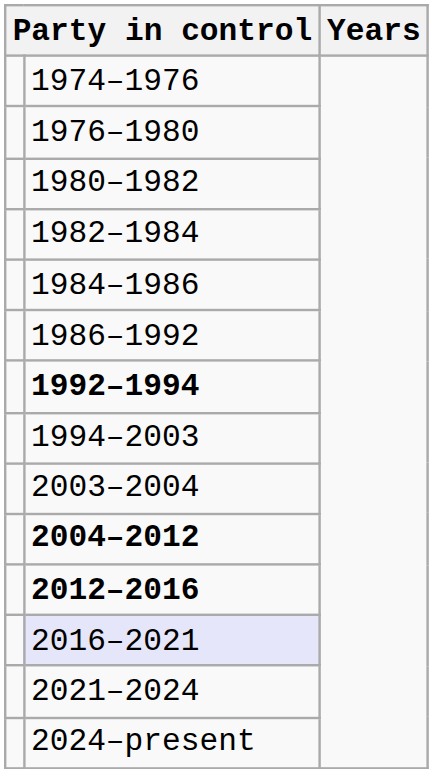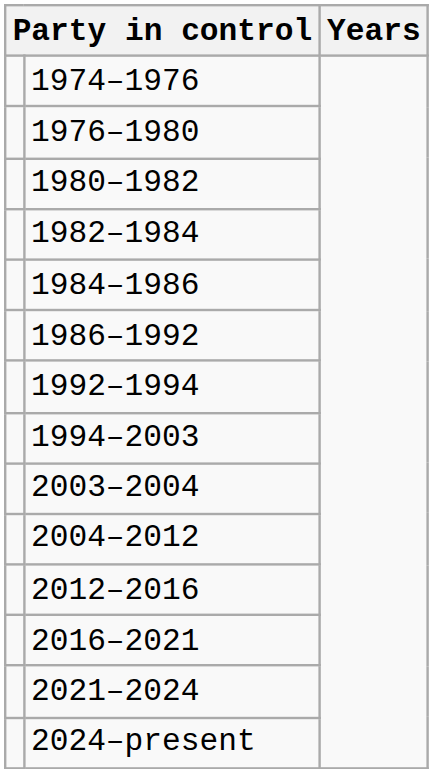(115, 387) bold -> (115, 387) normal
(115, 539) bold -> (115, 539) normal
(115, 590) bold -> (115, 590) normal
(115, 641) lavender background -> (115, 641) no background
